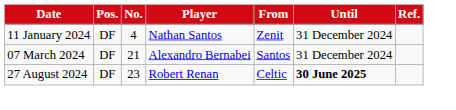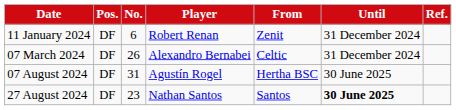(133, 34) 4 -> (133, 34) 6
(185, 34) Nathan Santos -> (184, 34) Robert Renan
(133, 54) 21 -> (133, 54) 26
(273, 54) Santos -> (272, 54) Celtic
+ row: (47, 74)
(184, 74) Robert Renan -> (185, 94) Nathan Santos
(272, 74) Celtic -> (273, 94) Santos
